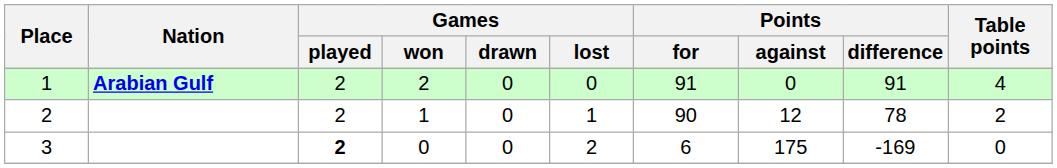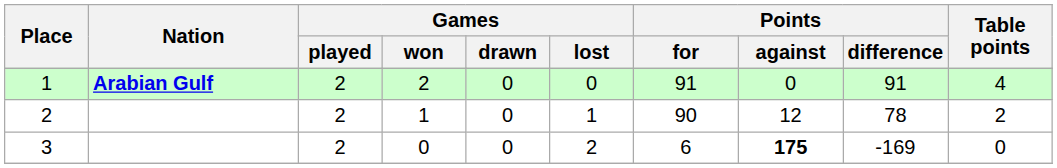(340, 147) bold -> (340, 147) normal
(791, 147) normal -> (791, 147) bold
